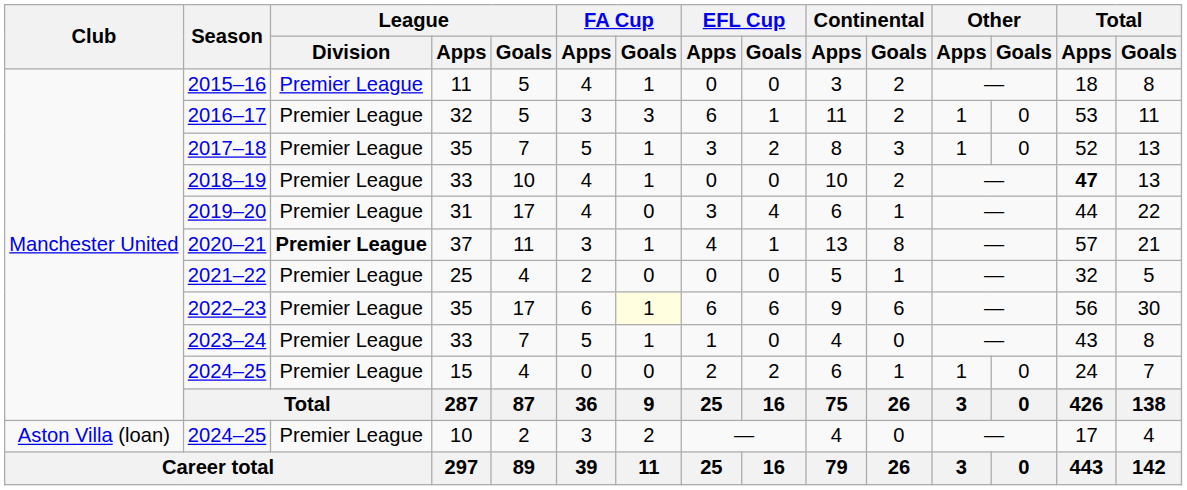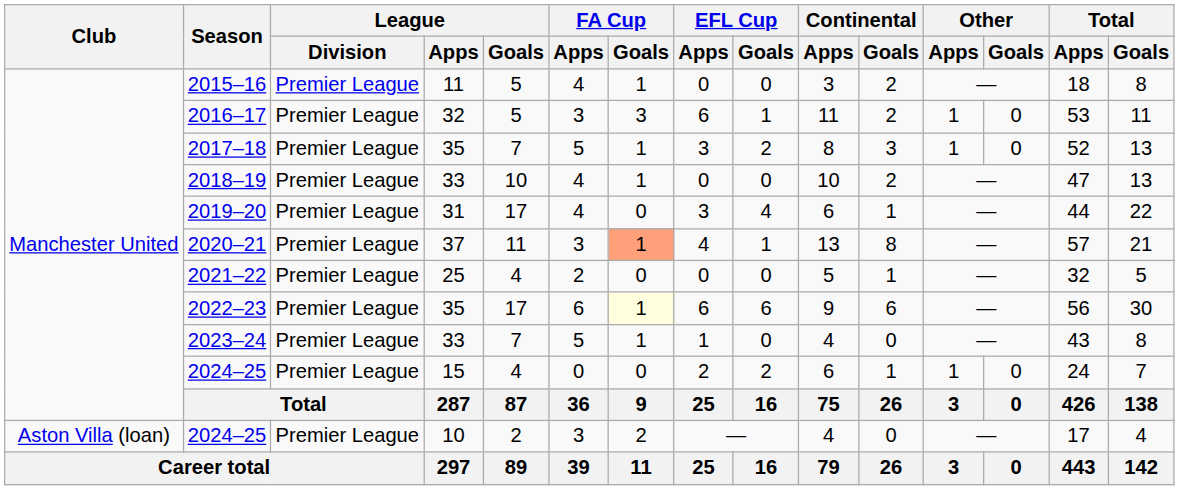(1086, 180) bold -> (1079, 180) normal
(351, 244) bold -> (347, 244) normal
(649, 244) no background -> (641, 244) lightsalmon background
